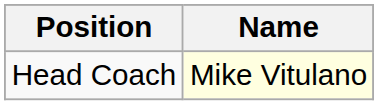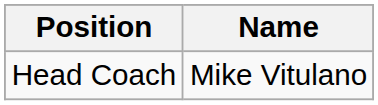(279, 74) lightyellow background -> (279, 74) no background
